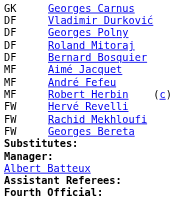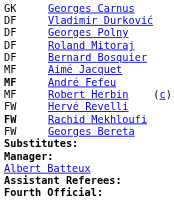(10, 82) normal -> (10, 82) bold
(10, 119) normal -> (10, 119) bold
